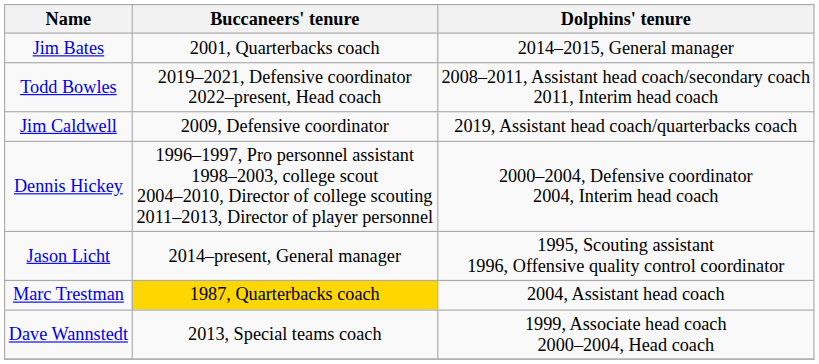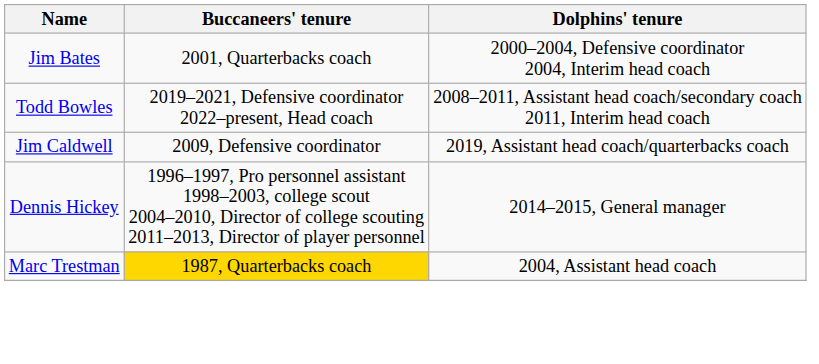(626, 47) 2014–2015, General manager -> (617, 58) 2000–2004, Defensive coordinator 2004, Interim head coach
(626, 185) 2000–2004, Defensive coordinator 2004, Interim head coach -> (617, 206) 2014–2015, General manager
- row: (68, 255)
- row: (68, 334)
